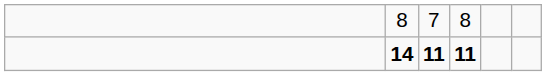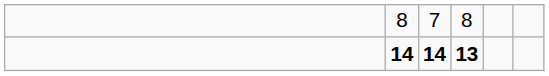(434, 53) 11 -> (434, 53) 14
(465, 53) 11 -> (467, 53) 13
